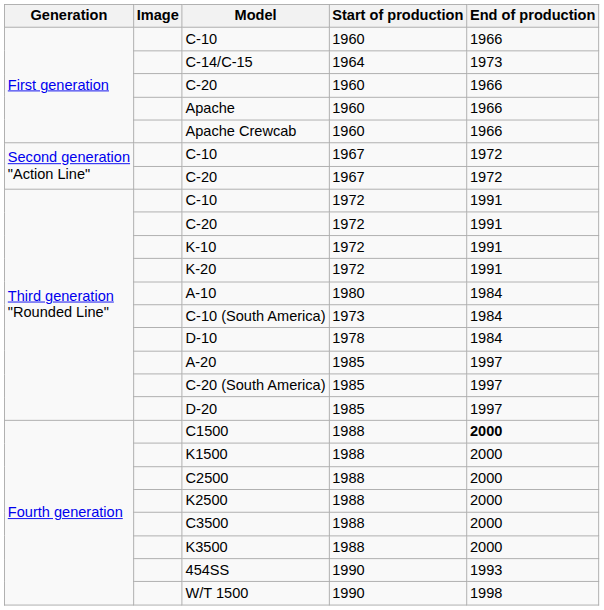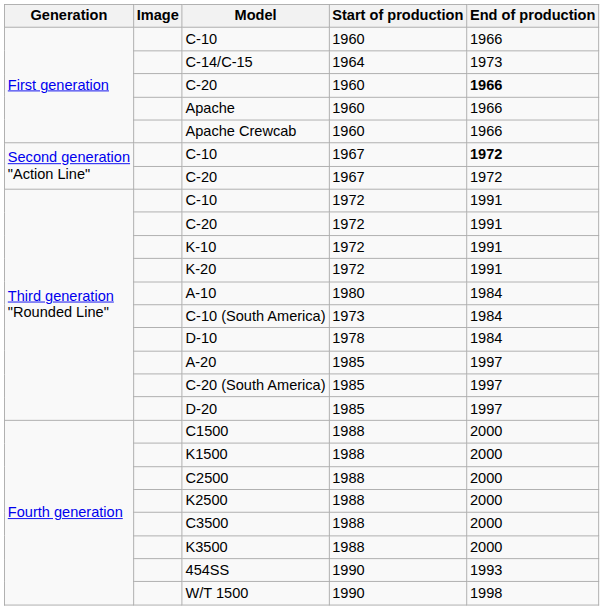(486, 85) normal -> (486, 85) bold
(486, 154) normal -> (486, 154) bold
(486, 431) bold -> (486, 431) normal
